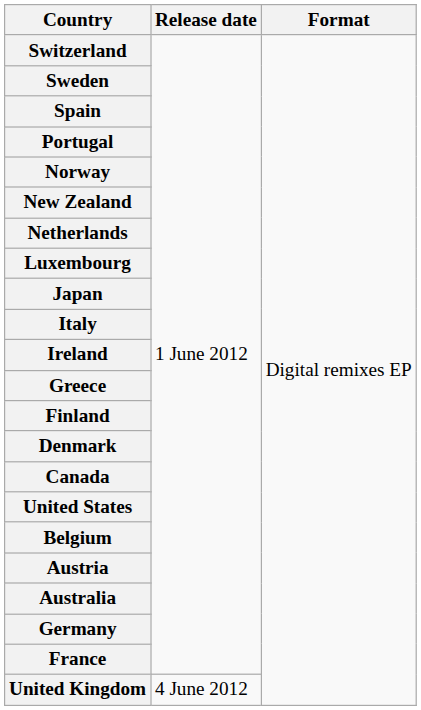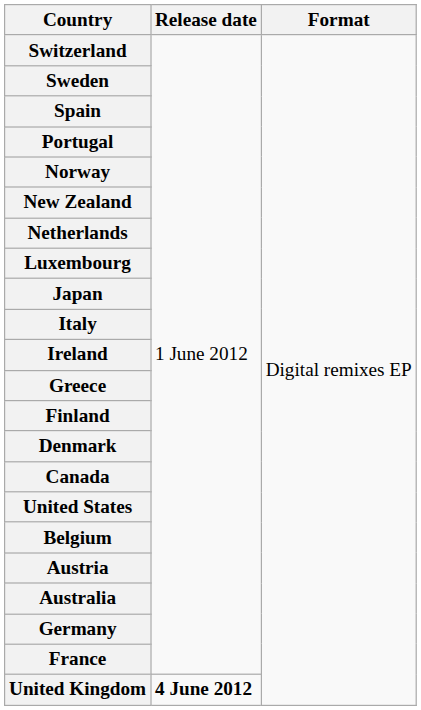(201, 689) normal -> (204, 689) bold
